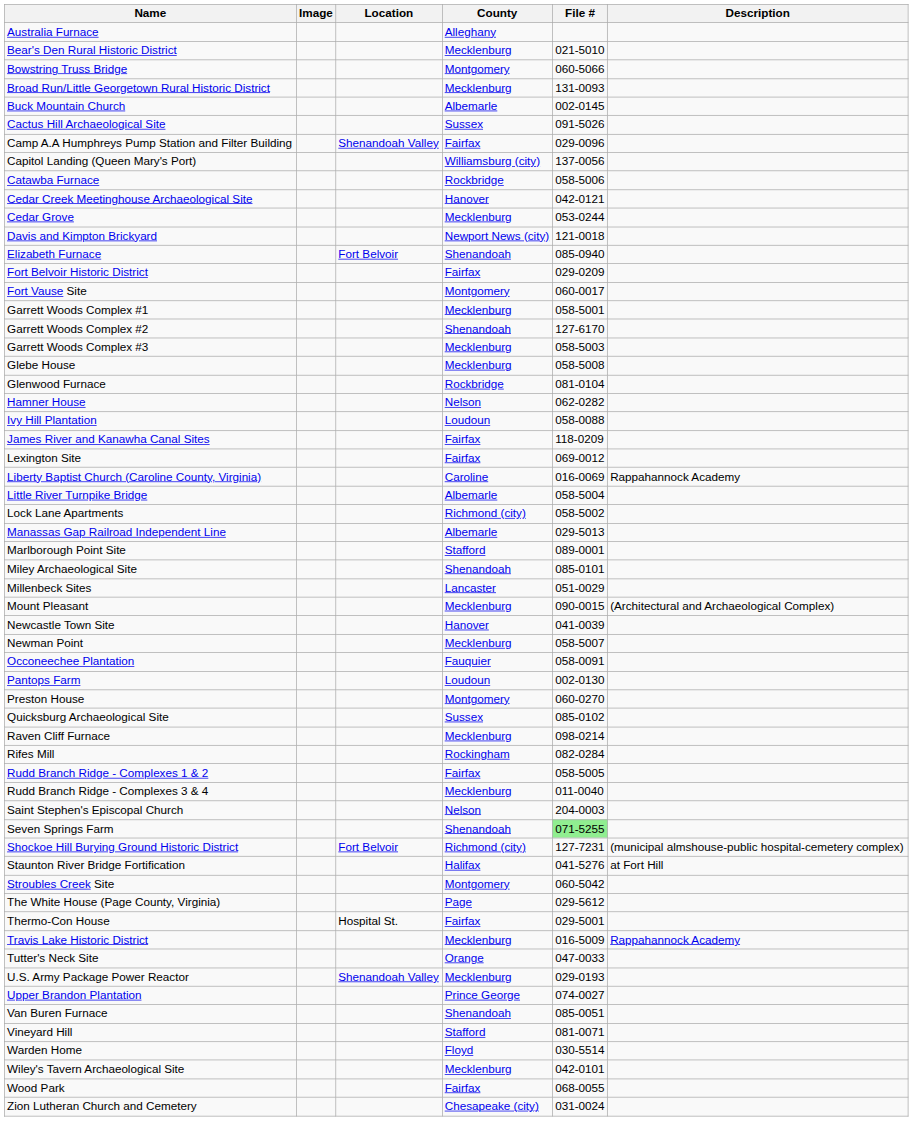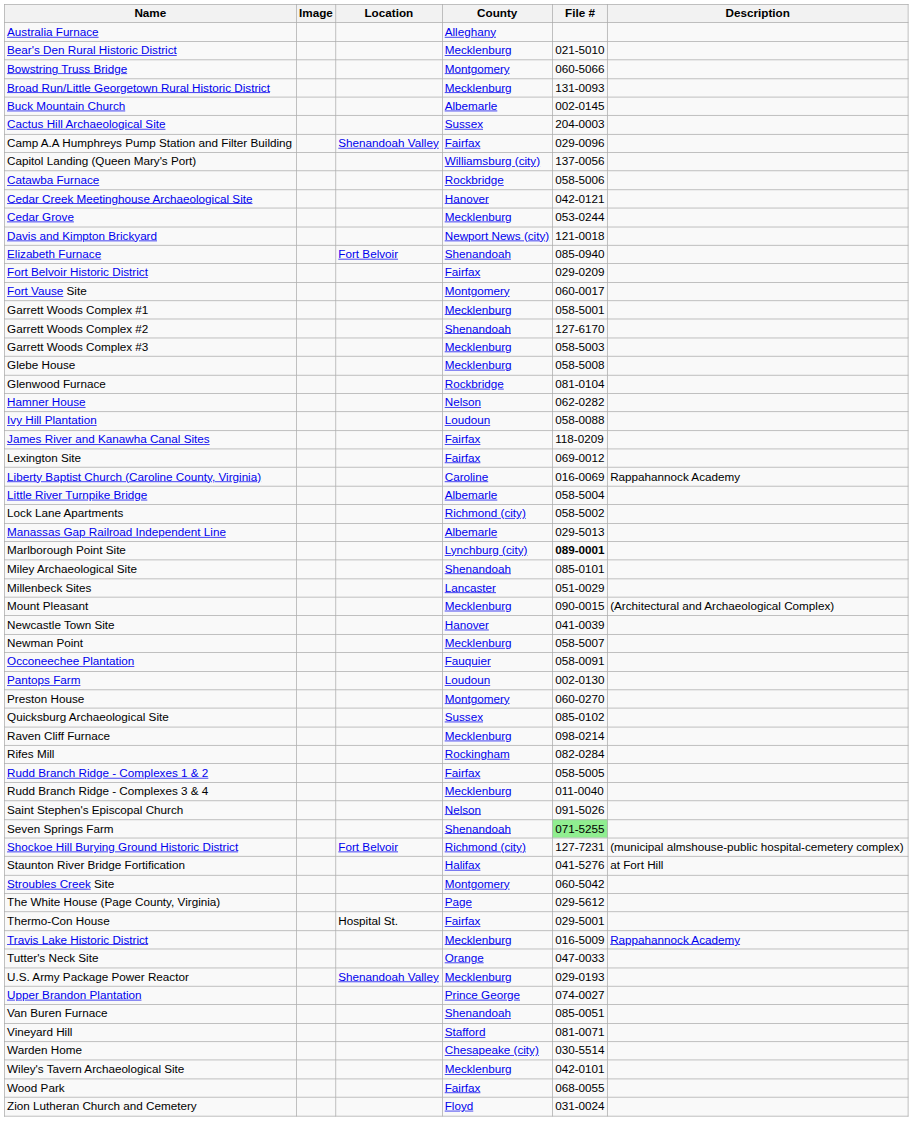(580, 124) 091-5026 -> (580, 124) 204-0003
(465, 550) Stafford -> (486, 550) Lynchburg (city)
(580, 550) normal -> (580, 550) bold
(580, 810) 204-0003 -> (580, 810) 091-5026
(459, 1051) Floyd -> (492, 1051) Chesapeake (city)
(492, 1106) Chesapeake (city) -> (459, 1106) Floyd
